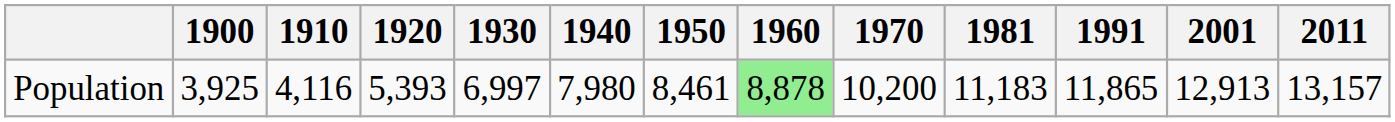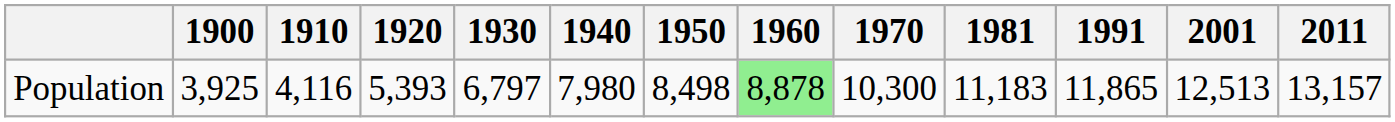(502, 87) 6,997 -> (502, 87) 6,797
(691, 87) 8,461 -> (691, 87) 8,498
(889, 87) 10,200 -> (889, 87) 10,300
(1222, 87) 12,913 -> (1222, 87) 12,513
